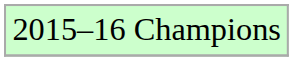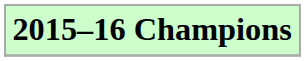(147, 30) normal -> (152, 30) bold
